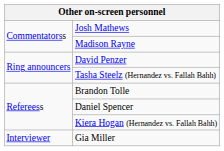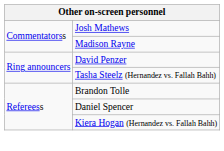- row: (95, 138)
